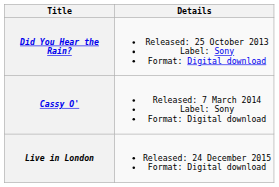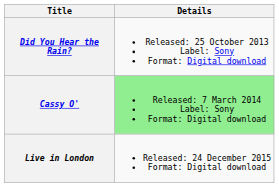(194, 110) no background -> (194, 110) lightgreen background
